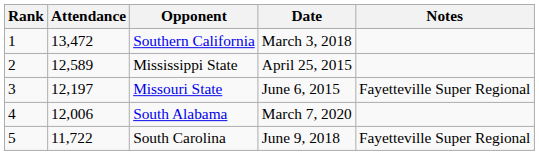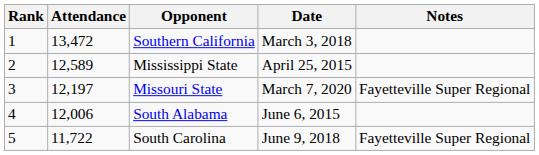(301, 89) June 6, 2015 -> (307, 89) March 7, 2020
(307, 114) March 7, 2020 -> (301, 114) June 6, 2015
